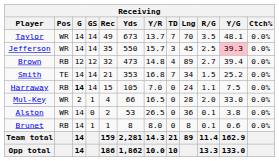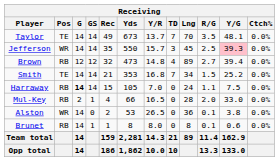(64, 36) WR -> (64, 36) TE
(64, 100) WR -> (64, 100) RB
